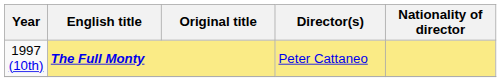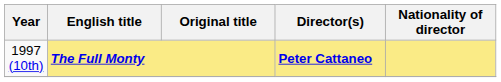(323, 58) normal -> (325, 58) bold
